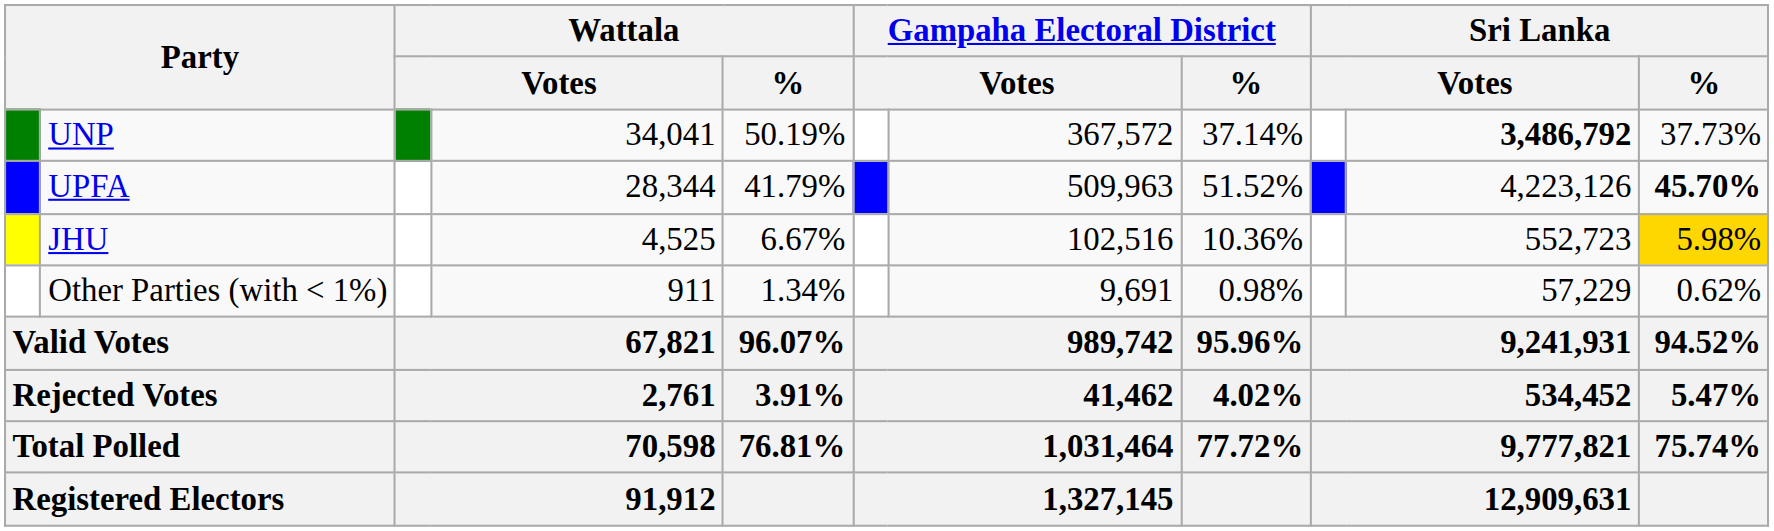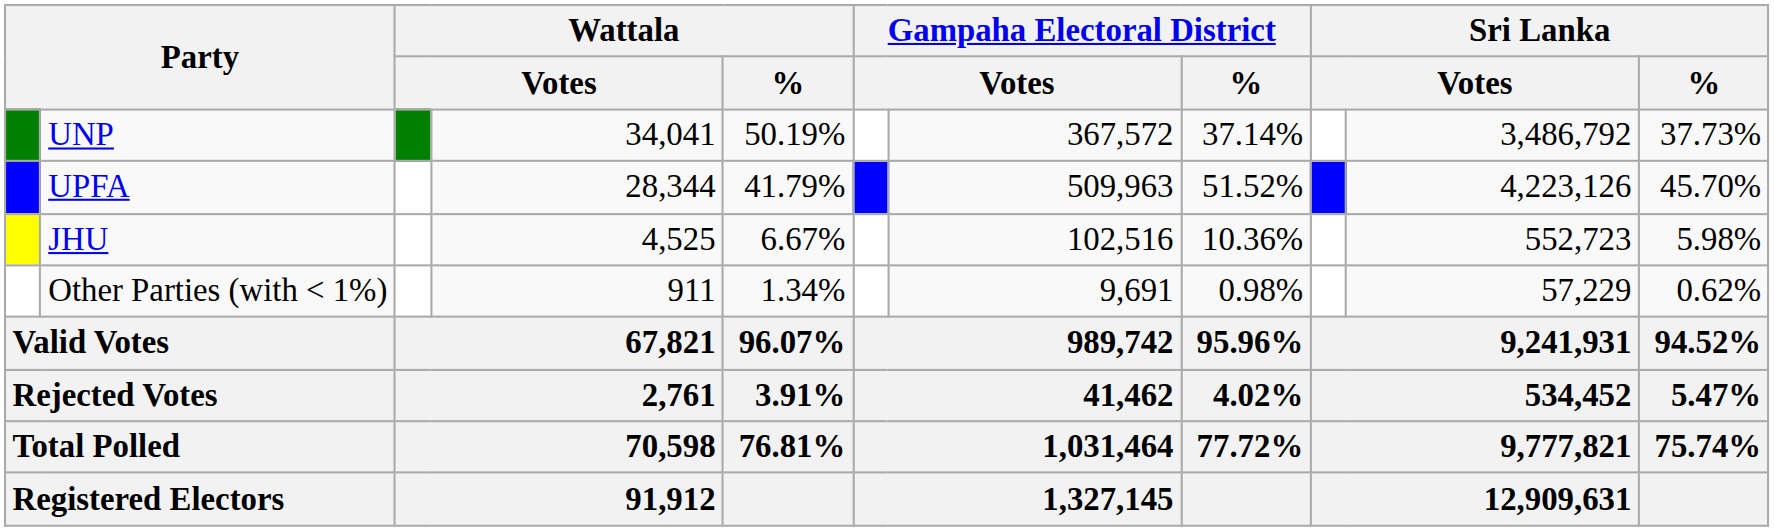(1566, 134) bold -> (1566, 134) normal
(1708, 186) bold -> (1711, 186) normal
(1719, 238) gold background -> (1719, 238) no background
